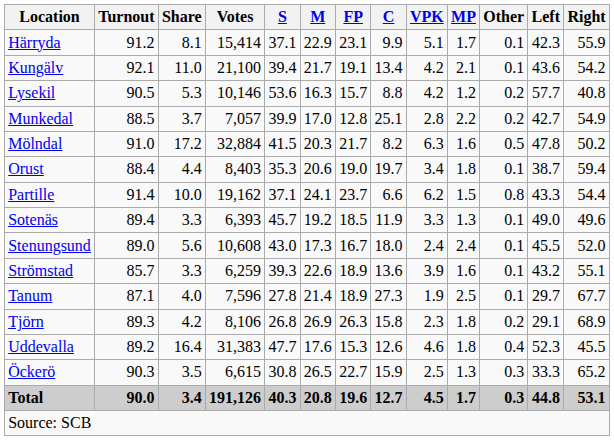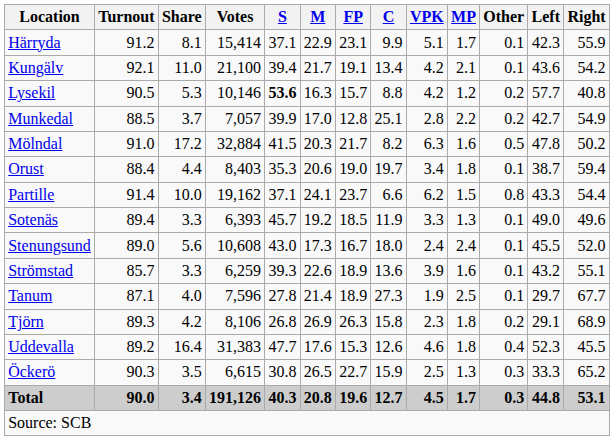(282, 93) normal -> (282, 93) bold
